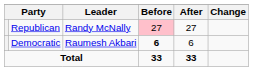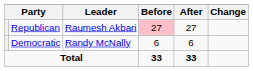(98, 27) Randy McNally -> (101, 27) Raumesh Akbari
(101, 43) Raumesh Akbari -> (98, 43) Randy McNally
(156, 43) bold -> (156, 43) normal
